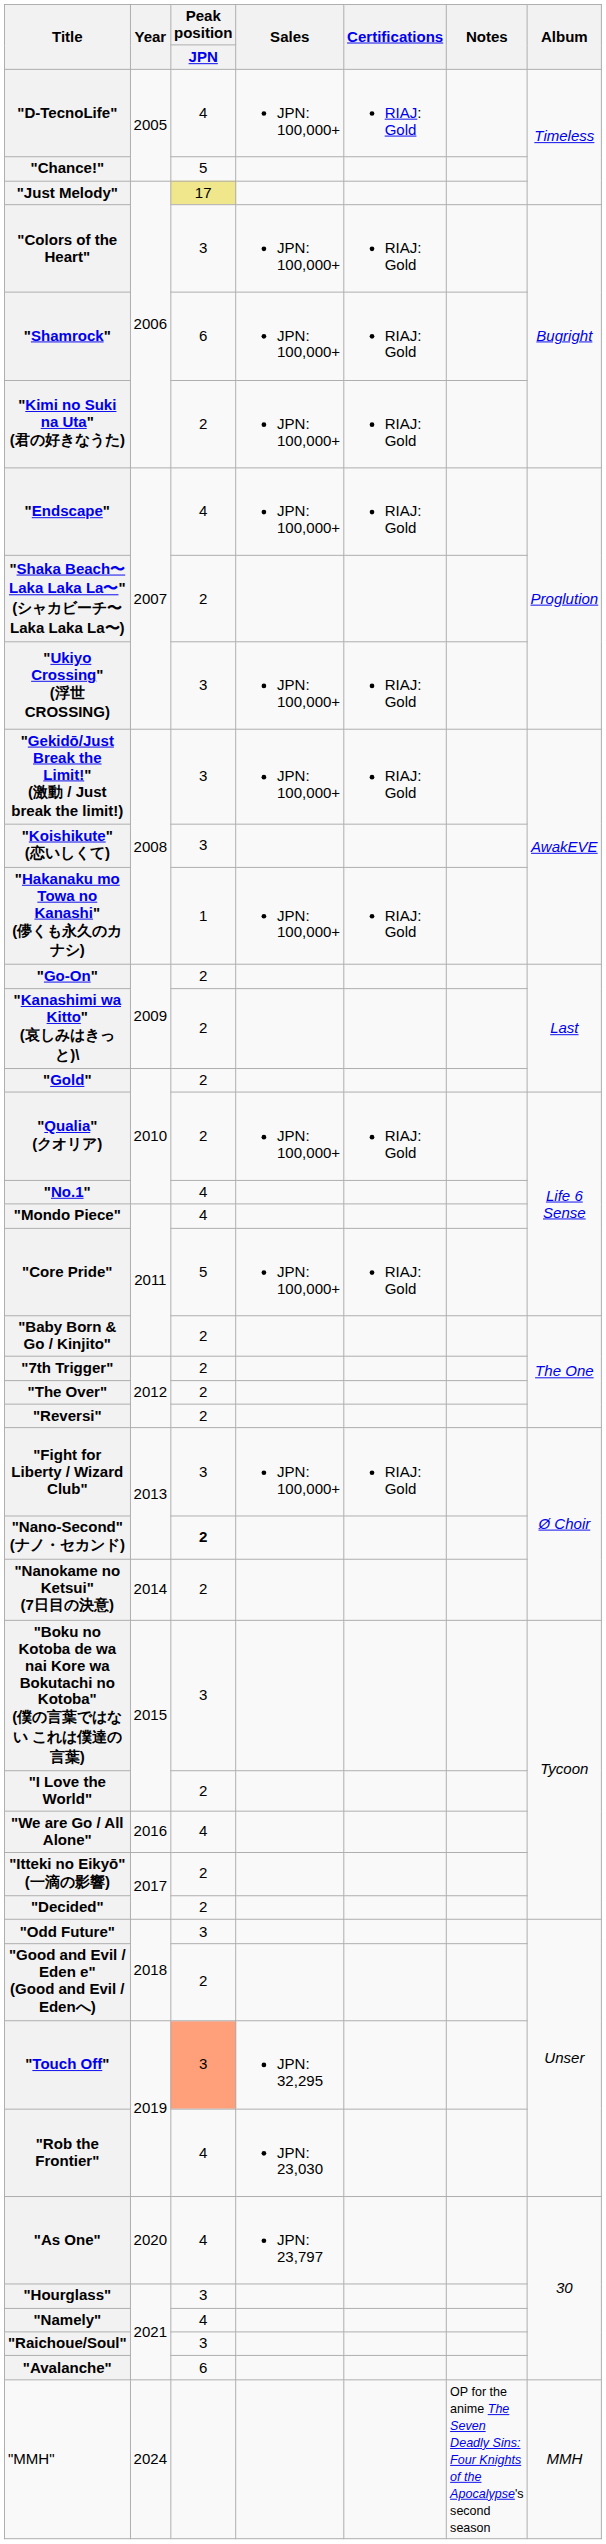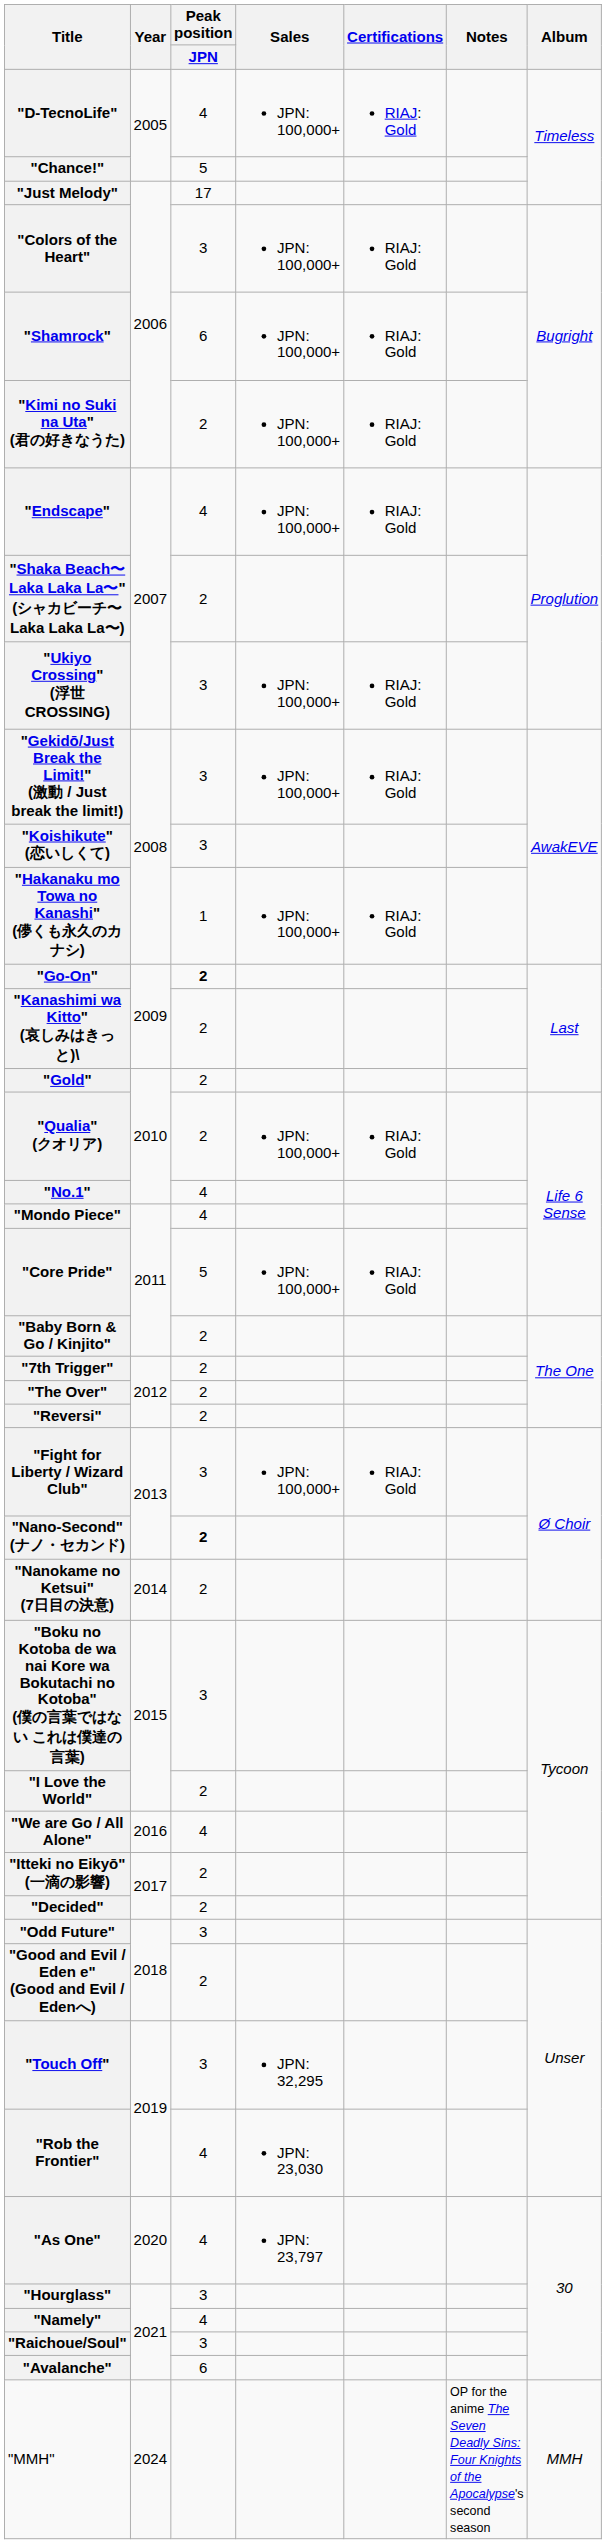(203, 192) khaki background -> (203, 192) no background
(203, 976) normal -> (203, 976) bold
(203, 2064) lightsalmon background -> (203, 2064) no background
